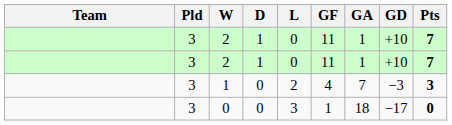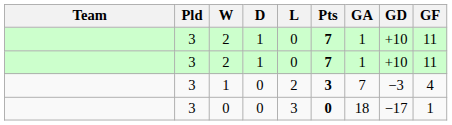columns swapped: (328, 16) <-> (430, 16)
